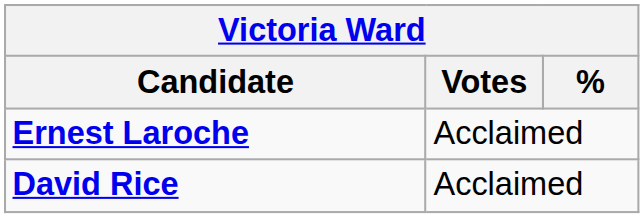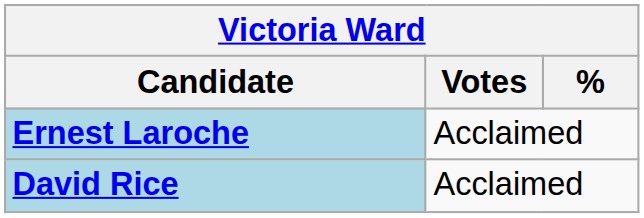(131, 133) no background -> (131, 133) lightblue background
(96, 184) no background -> (96, 184) lightblue background
